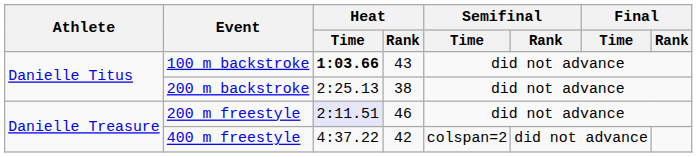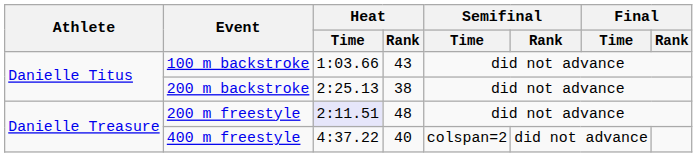(348, 64) bold -> (348, 64) normal
(403, 114) 46 -> (403, 114) 48
(403, 139) 42 -> (403, 139) 40
